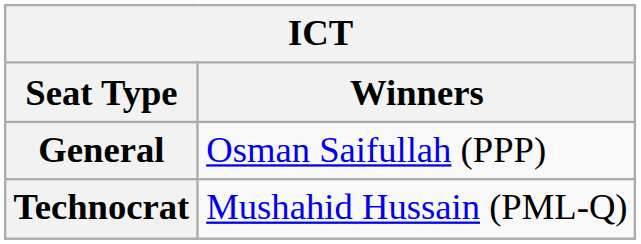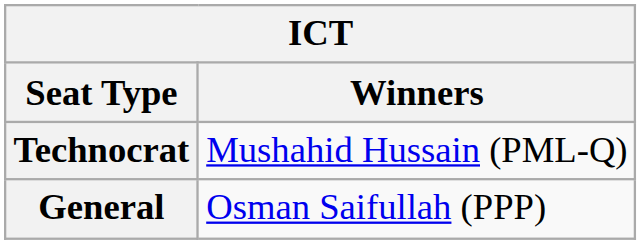rows swapped: (101, 149) <-> (101, 207)
